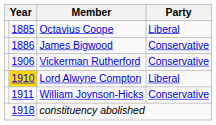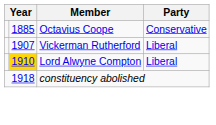(164, 29) Liberal -> (176, 29) Conservative
- row: (76, 45)
(23, 62) 1906 -> (23, 45) 1907
(179, 62) Conservative -> (162, 45) Liberal
- row: (91, 95)
